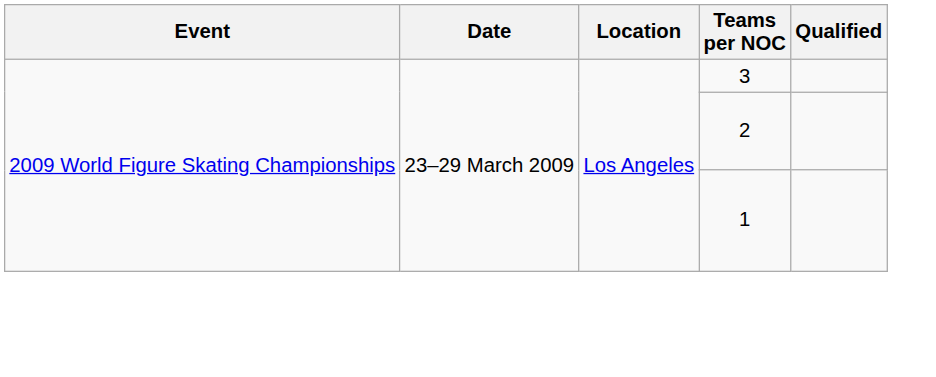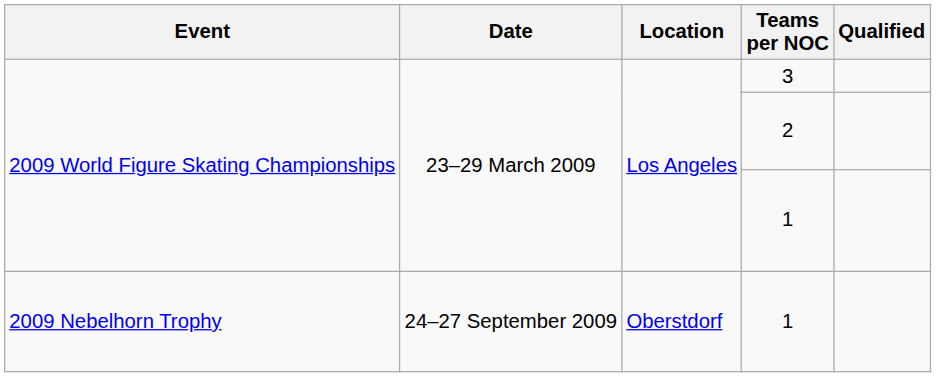+ row: (116, 320)
